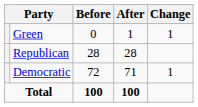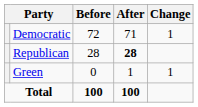rows swapped: (42, 72) <-> (28, 33)
(130, 53) normal -> (130, 53) bold
